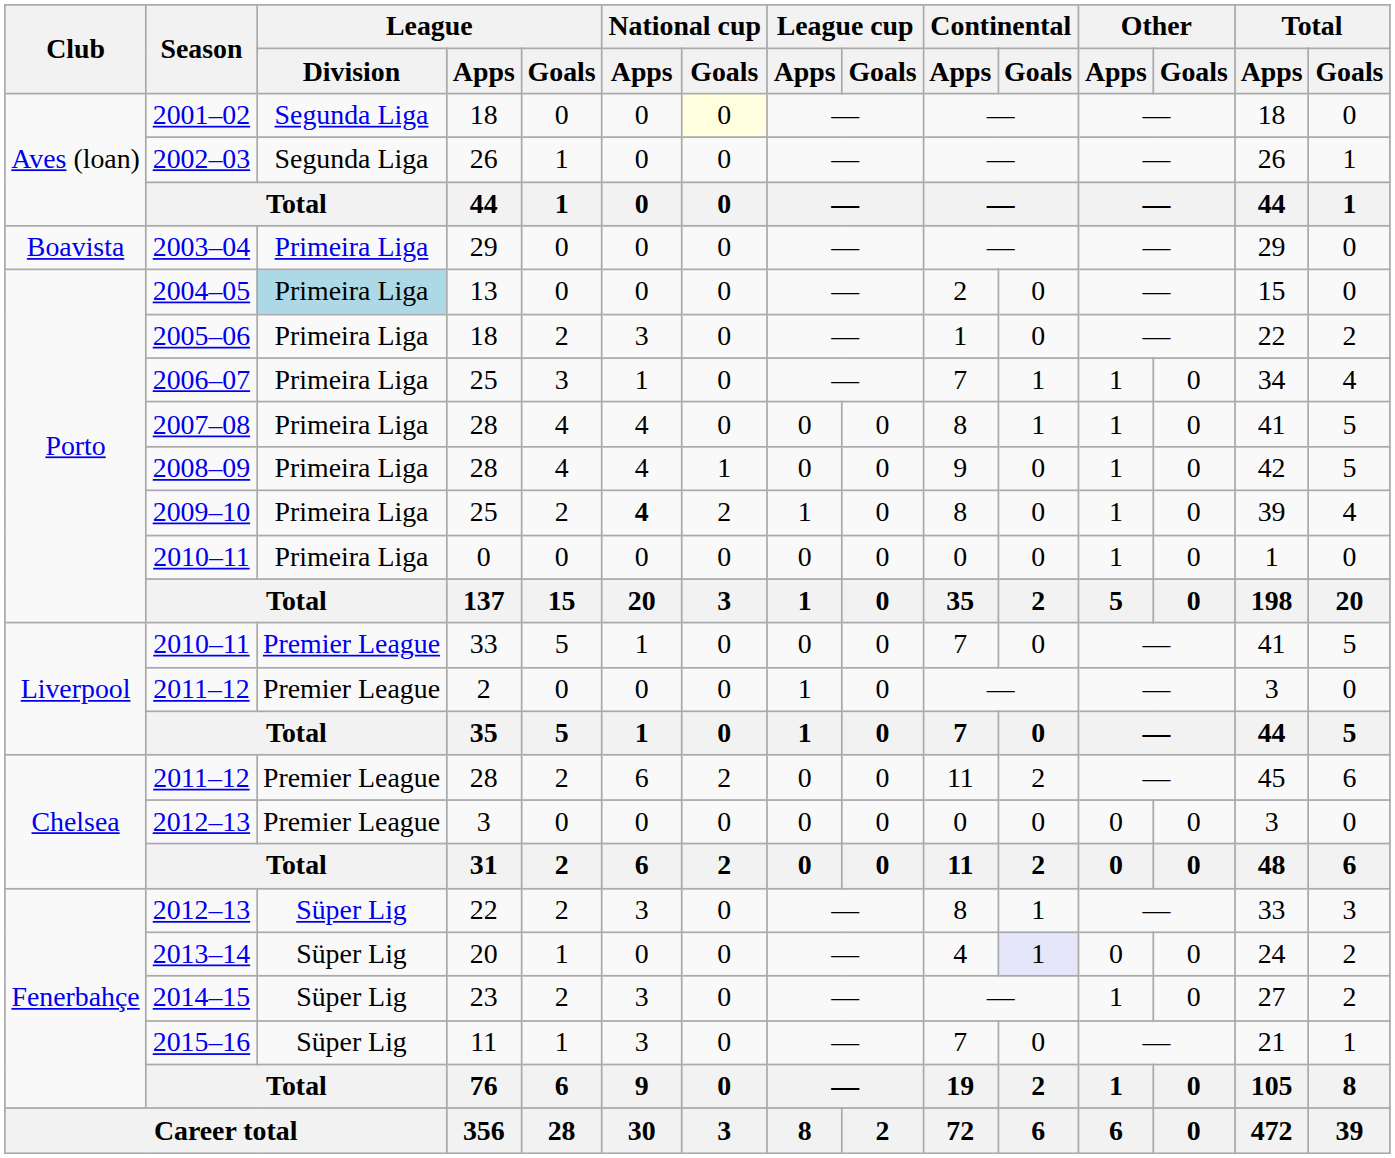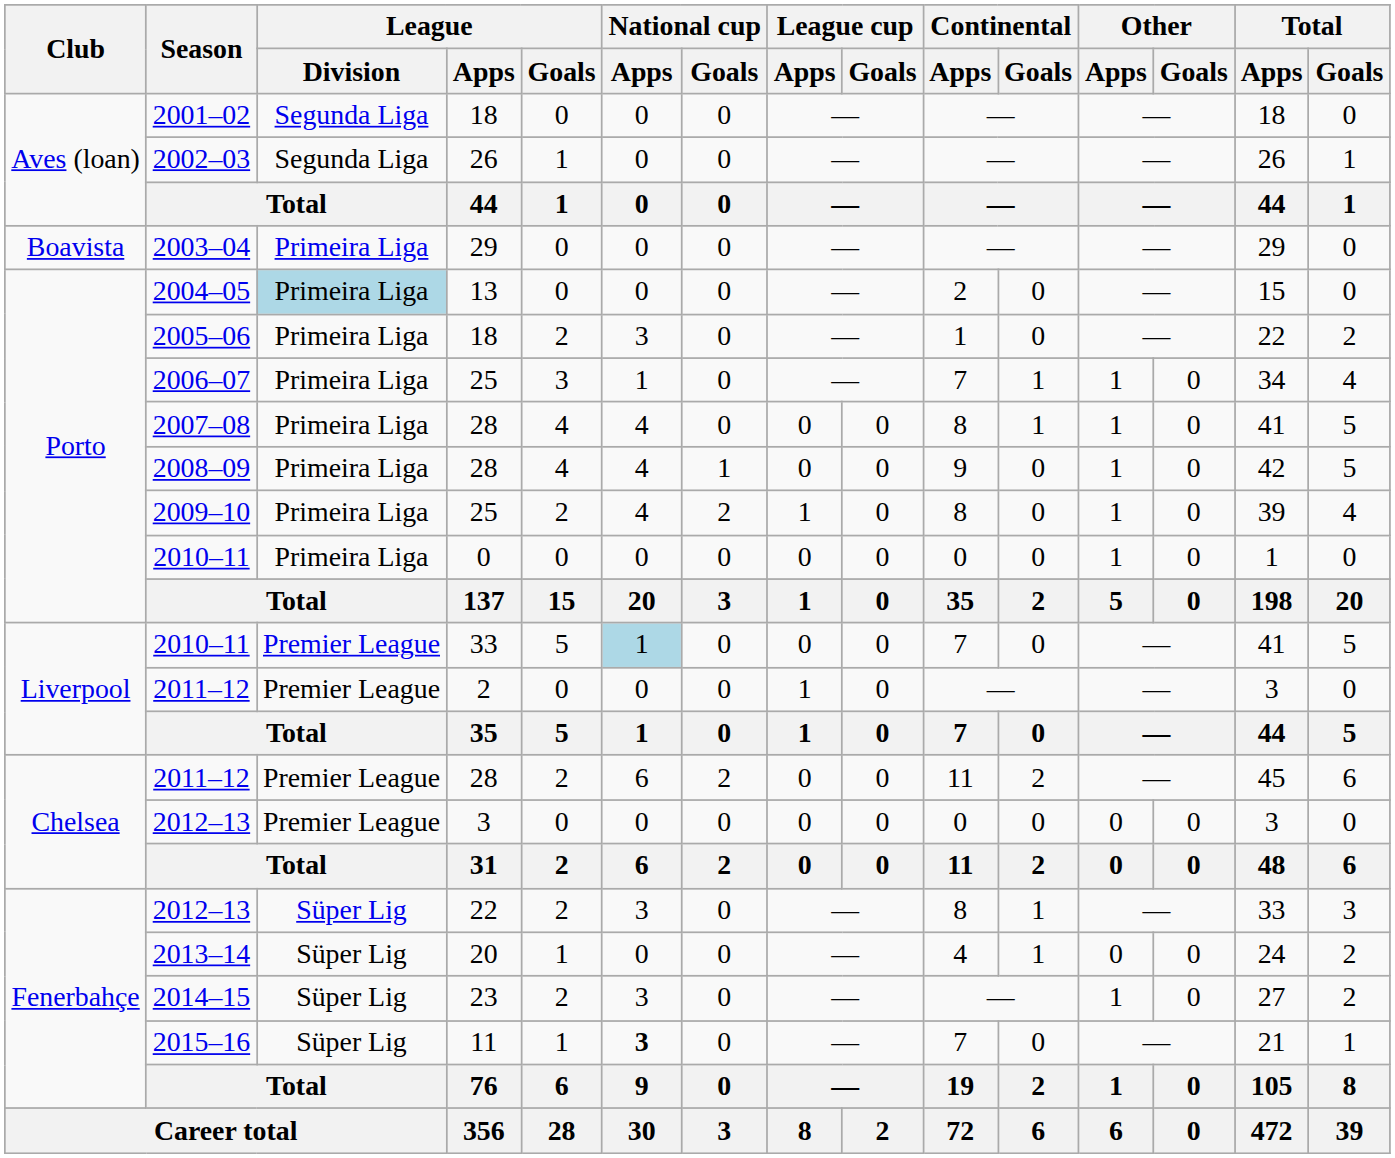(724, 114) lightyellow background -> (724, 114) no background
(642, 512) bold -> (642, 512) normal
(642, 644) no background -> (642, 644) lightblue background
(1038, 953) lavender background -> (1038, 953) no background
(642, 1042) normal -> (642, 1042) bold
